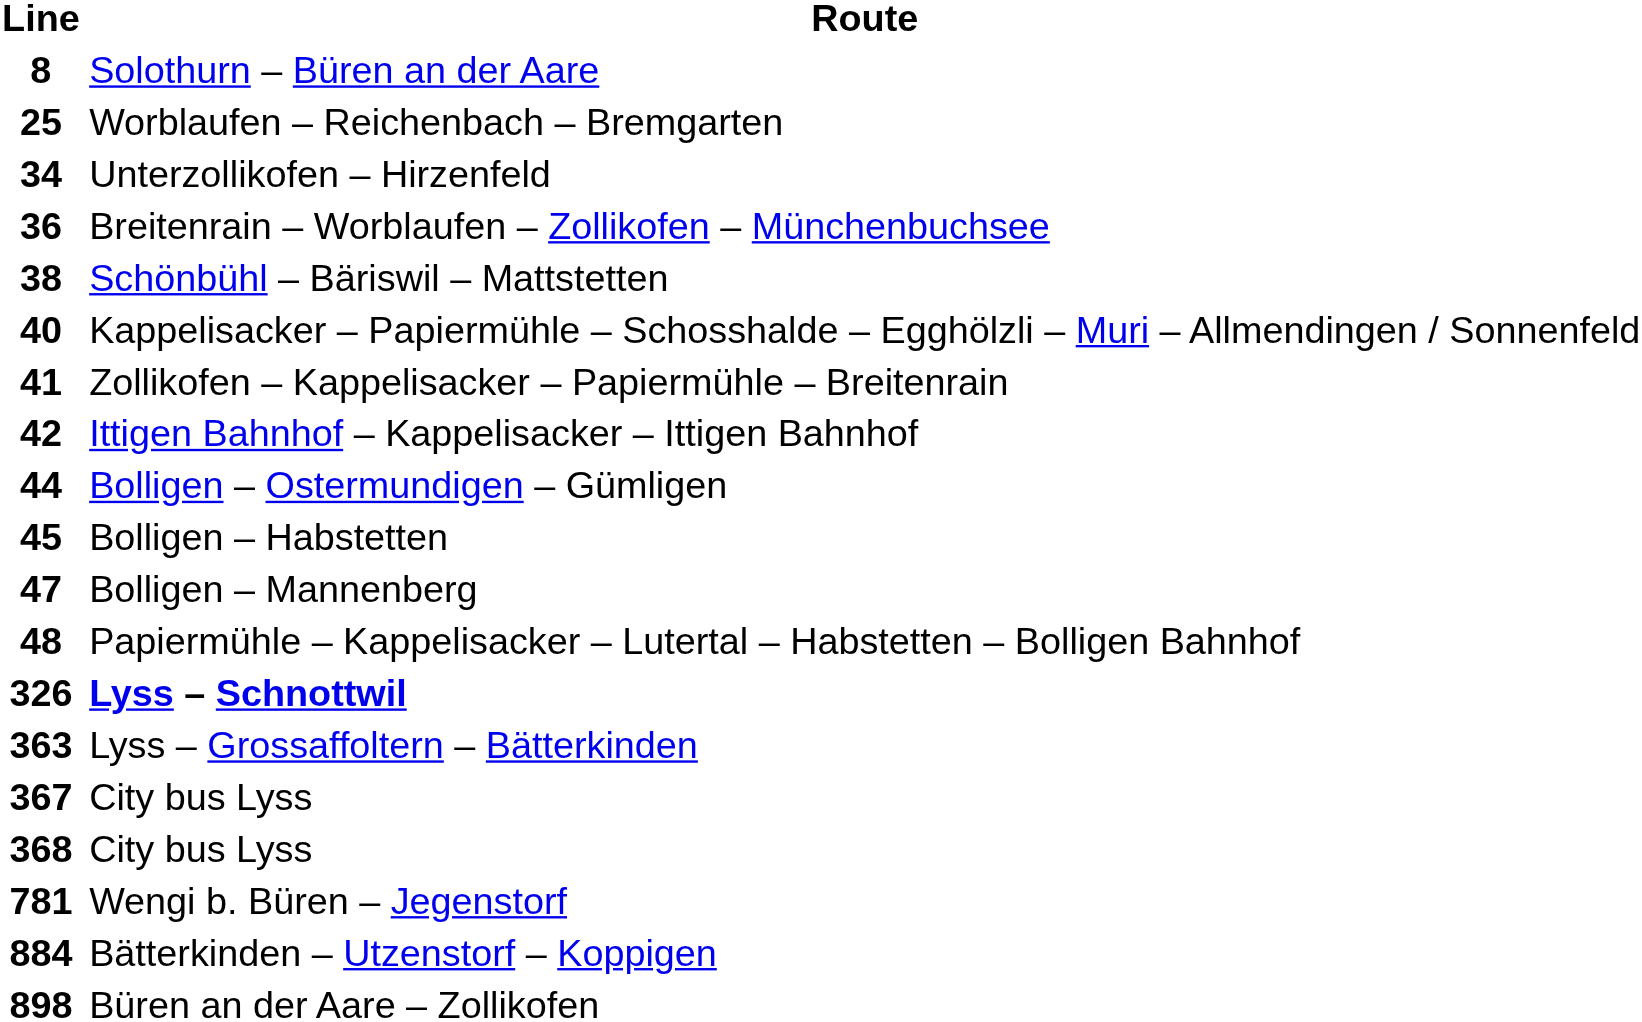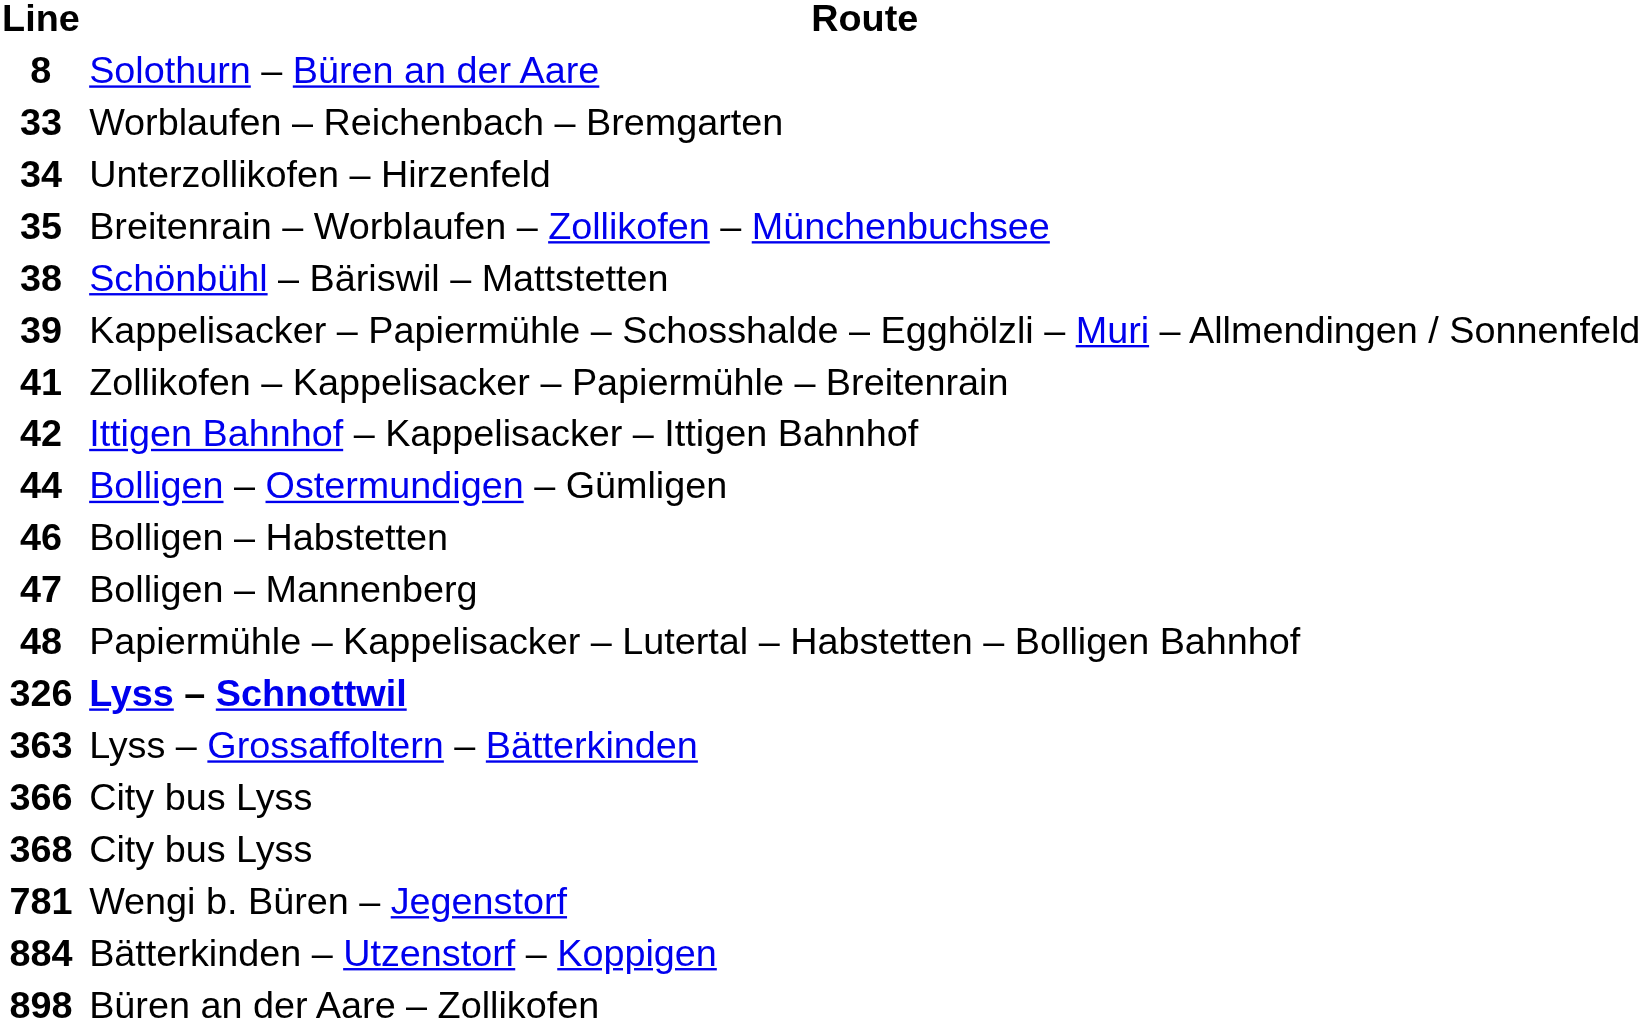(41, 122) 25 -> (41, 122) 33
(41, 226) 36 -> (41, 226) 35
(41, 330) 40 -> (41, 330) 39
(41, 537) 45 -> (41, 537) 46
(41, 797) 367 -> (41, 797) 366
